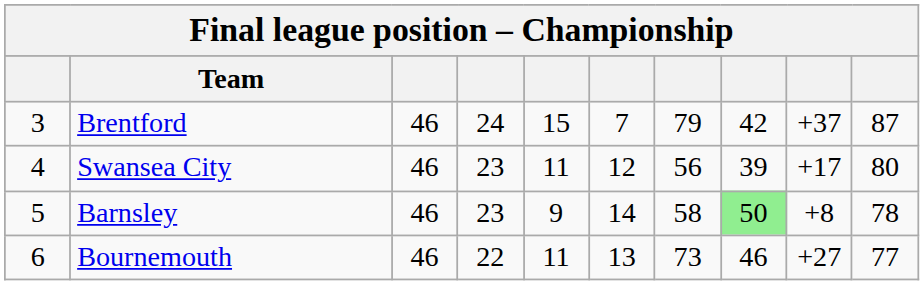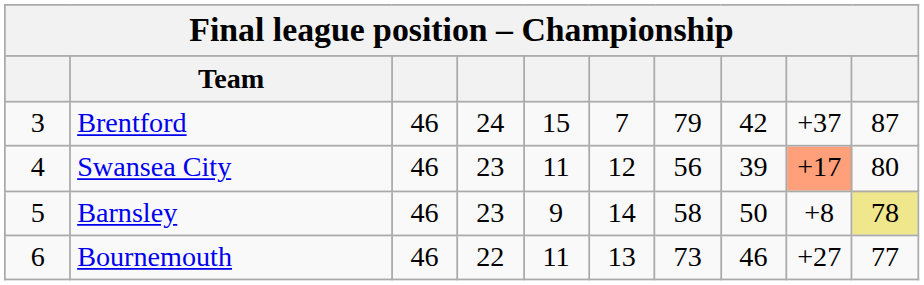(819, 167) no background -> (819, 167) lightsalmon background
(753, 212) lightgreen background -> (753, 212) no background
(885, 212) no background -> (885, 212) khaki background
